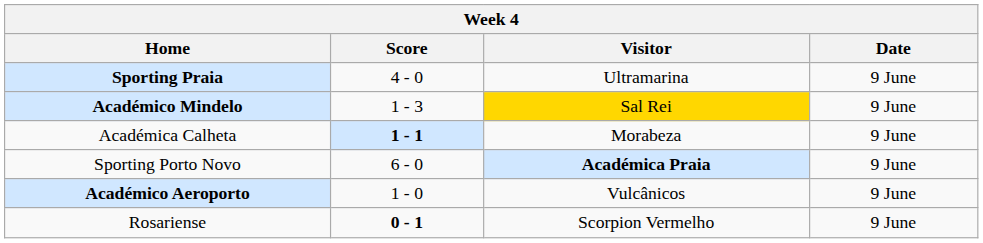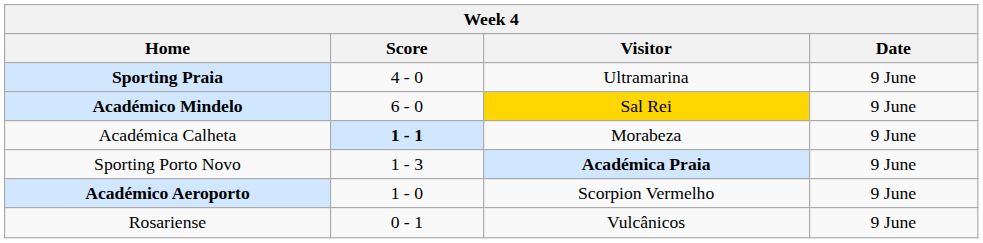(407, 106) 1 - 3 -> (407, 106) 6 - 0
(407, 164) 6 - 0 -> (407, 164) 1 - 3
(646, 193) Vulcânicos -> (646, 193) Scorpion Vermelho
(407, 222) bold -> (407, 222) normal
(646, 222) Scorpion Vermelho -> (646, 222) Vulcânicos
